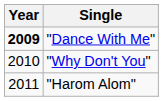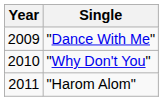(24, 38) bold -> (24, 38) normal
